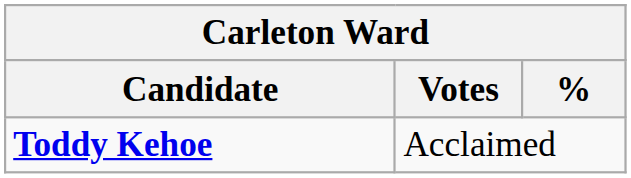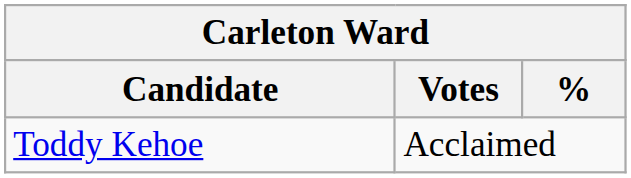(113, 144) bold -> (108, 144) normal
